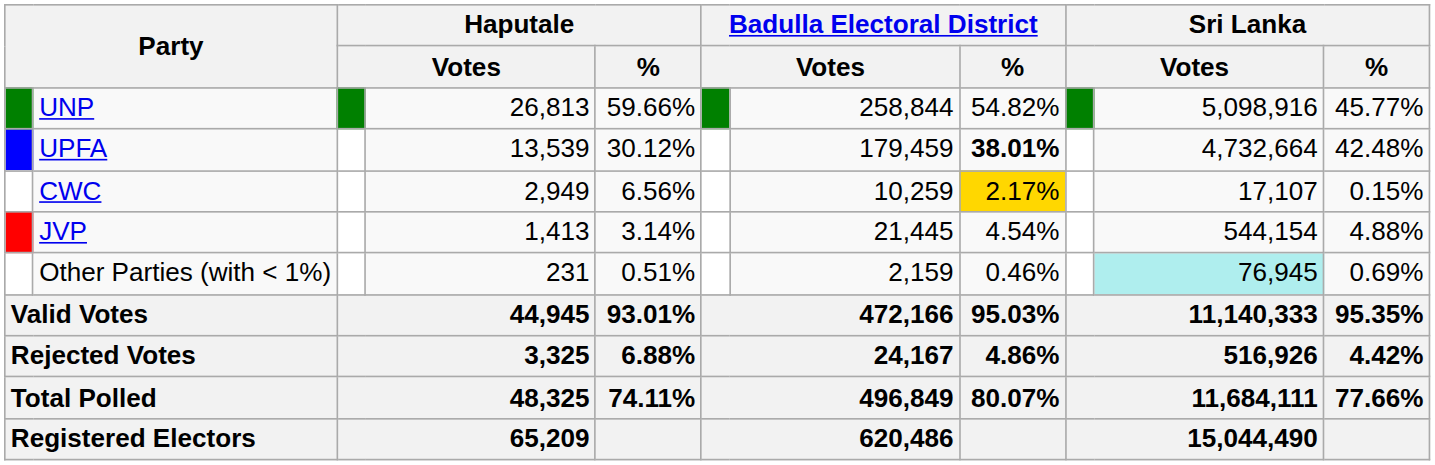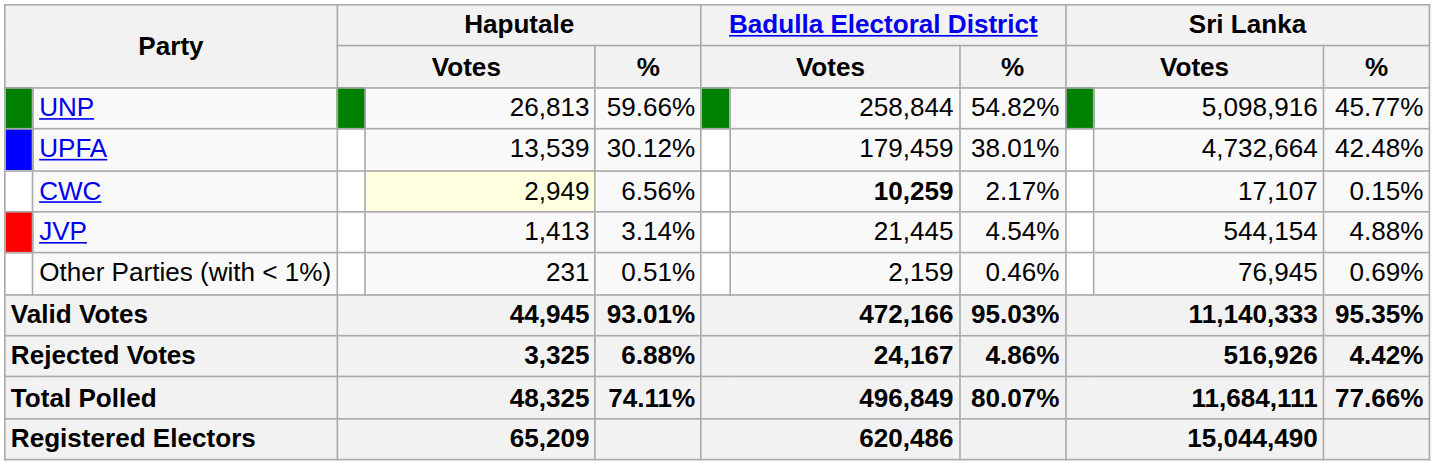(1015, 149) bold -> (1015, 149) normal
(557, 190) no background -> (557, 190) lightyellow background
(914, 190) normal -> (914, 190) bold
(1022, 190) gold background -> (1022, 190) no background
(1278, 273) paleturquoise background -> (1278, 273) no background
